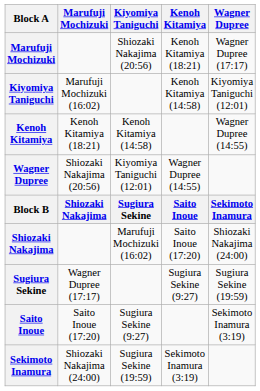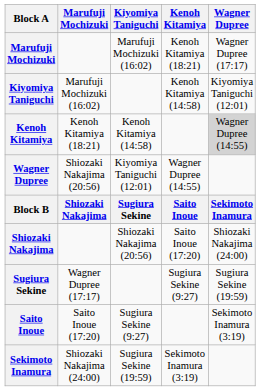(136, 53) Shiozaki Nakajima (20:56) -> (136, 53) Marufuji Mochizuki (16:02)
(232, 134) no background -> (232, 134) lightgrey background
(136, 244) Marufuji Mochizuki (16:02) -> (136, 244) Shiozaki Nakajima (20:56)
